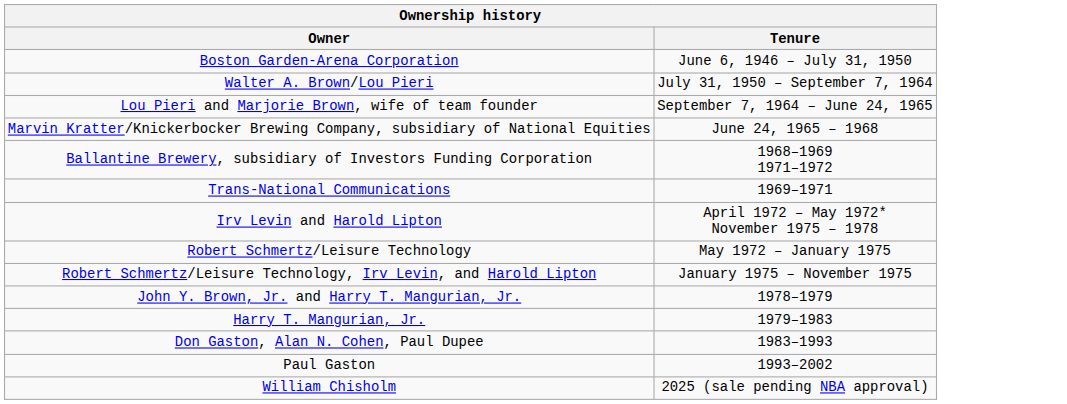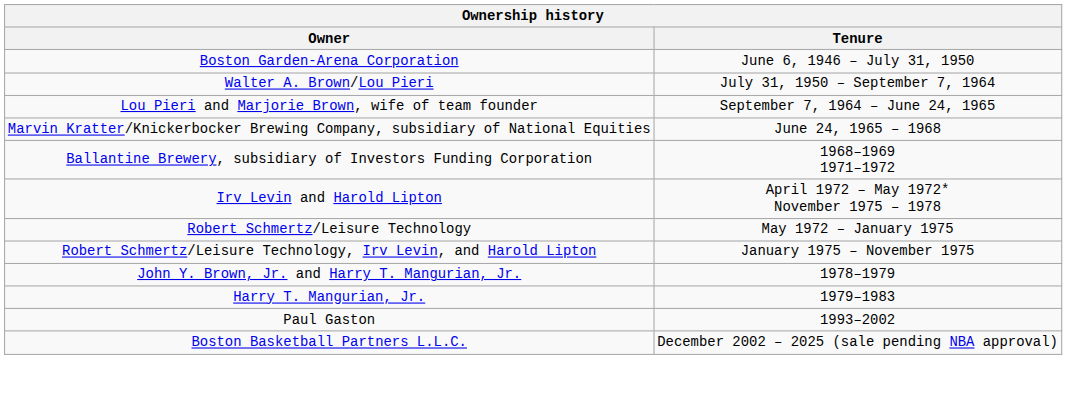- row: (329, 191)
- row: (329, 343)
+ row: (329, 343)
- row: (329, 388)
